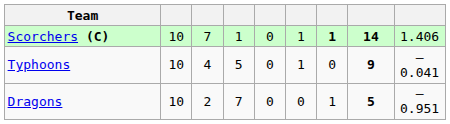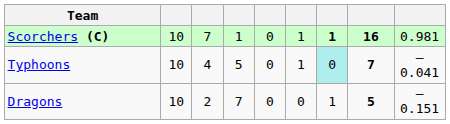(371, 36) 14 -> (371, 36) 16
(420, 36) 1.406 -> (420, 36) 0.981
(332, 65) no background -> (332, 65) paleturquoise background
(371, 65) 9 -> (371, 65) 7
(420, 101) –0.951 -> (420, 101) –0.151
